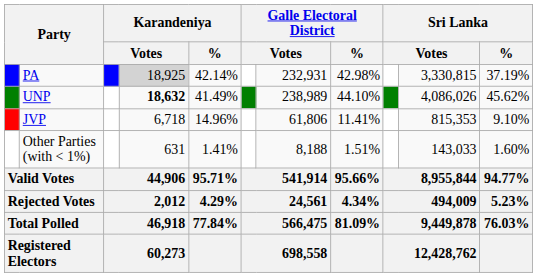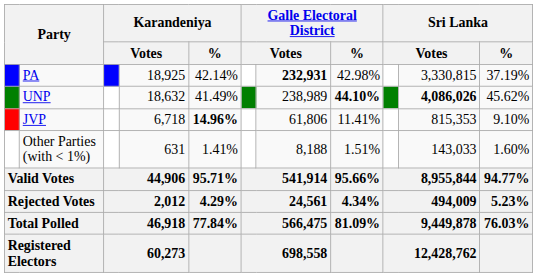(166, 75) lightgrey background -> (166, 75) no background
(305, 75) normal -> (305, 75) bold
(166, 97) bold -> (166, 97) normal
(359, 97) normal -> (357, 97) bold
(449, 97) normal -> (449, 97) bold
(216, 119) normal -> (215, 119) bold
